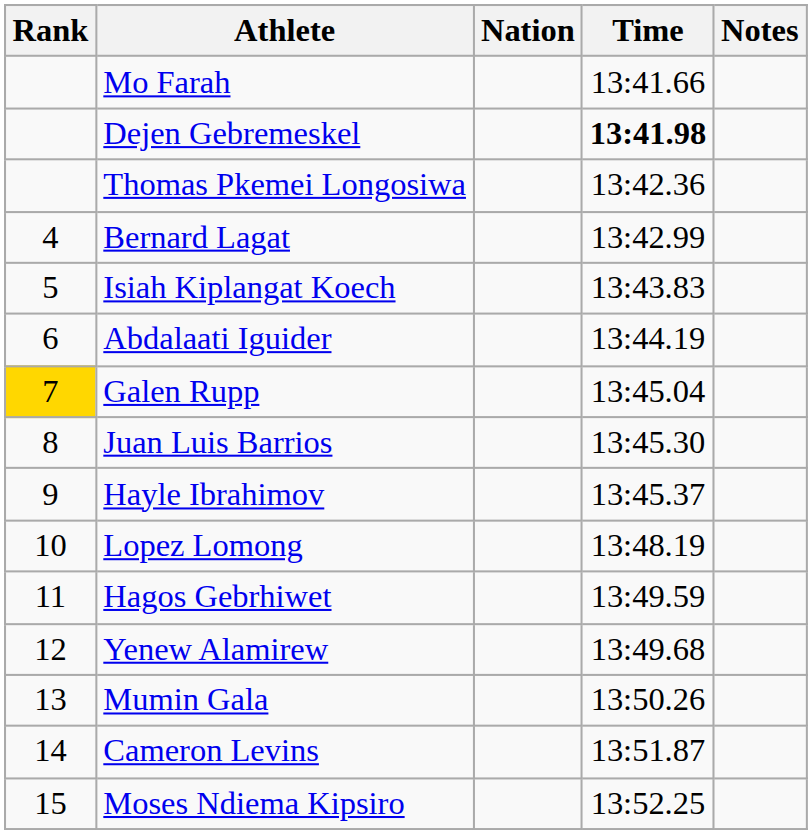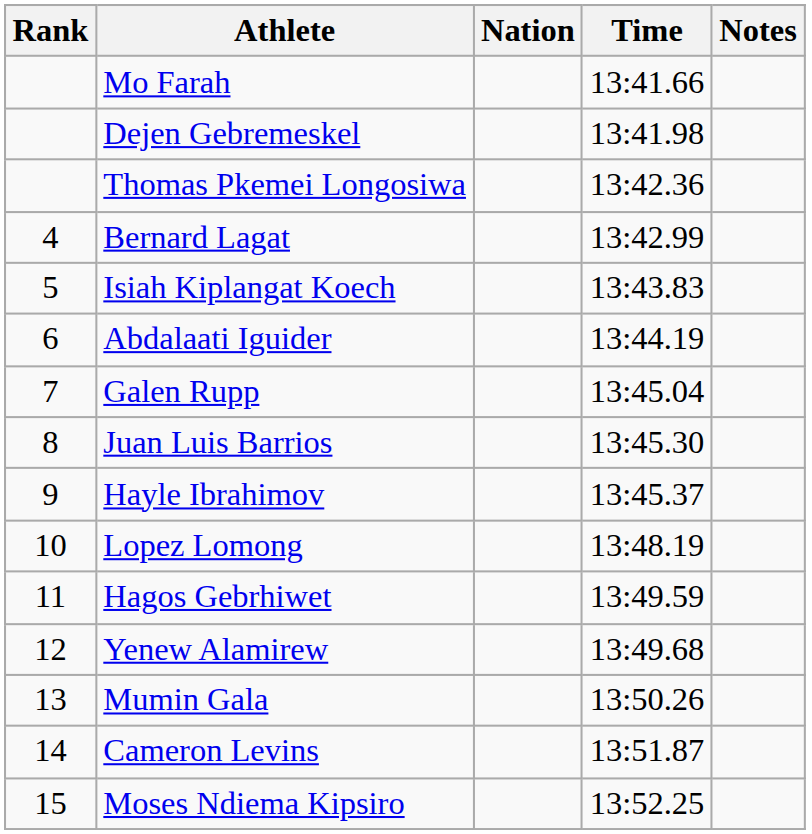(648, 133) bold -> (647, 133) normal
(50, 390) gold background -> (50, 390) no background
